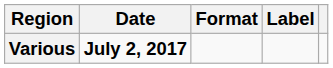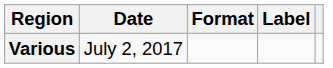(135, 48) bold -> (133, 48) normal
